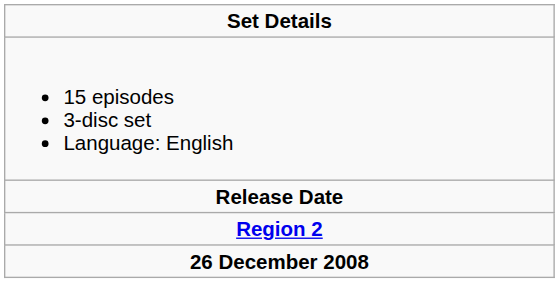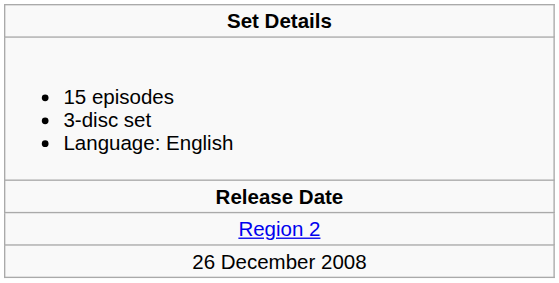(279, 228) bold -> (279, 228) normal
(279, 261) bold -> (279, 261) normal
